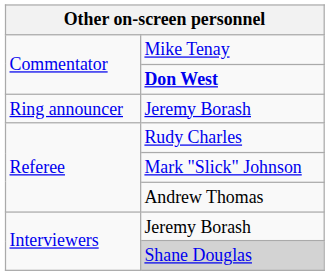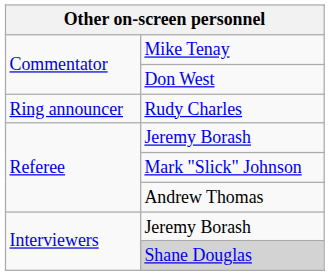(181, 78) bold -> (179, 78) normal
(198, 108) Jeremy Borash -> (193, 108) Rudy Charles
(193, 137) Rudy Charles -> (198, 137) Jeremy Borash
